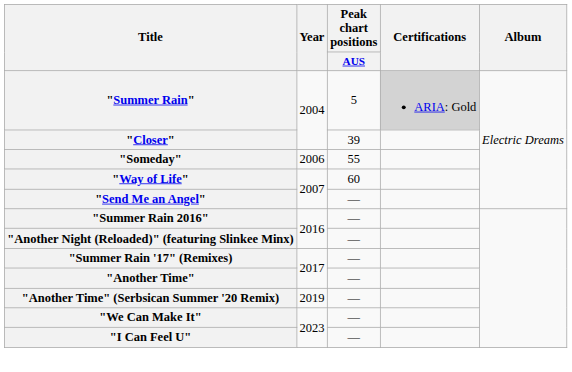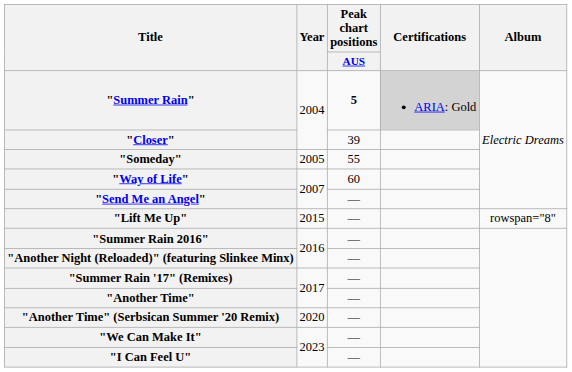(354, 100) normal -> (354, 100) bold
(312, 159) 2006 -> (312, 159) 2005
+ row: (150, 218)
(312, 297) 2019 -> (312, 317) 2020
